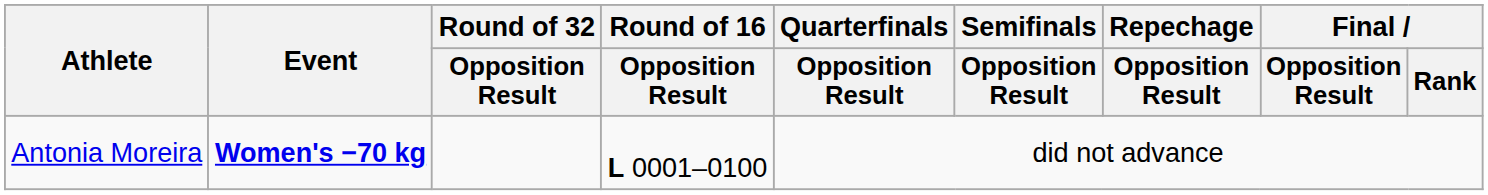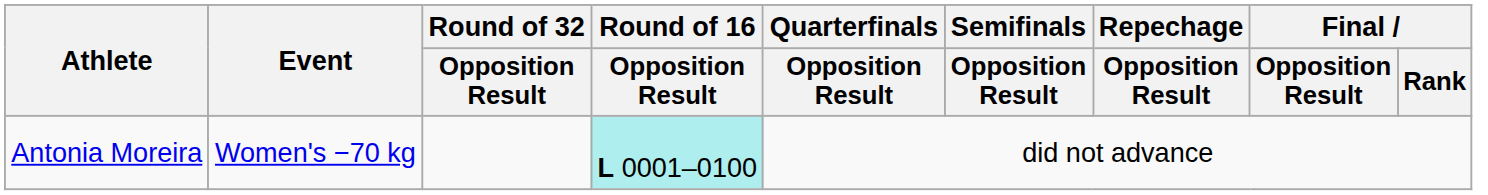(321, 153) bold -> (315, 153) normal
(688, 168) no background -> (677, 168) paleturquoise background
